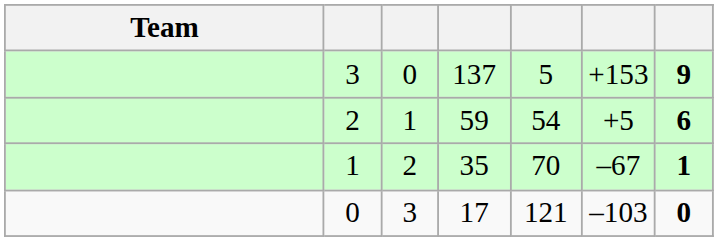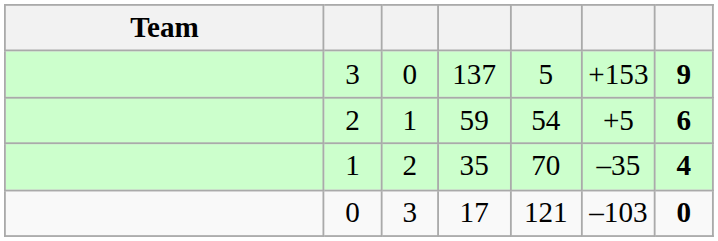(618, 166) –67 -> (618, 166) –35
(684, 166) 1 -> (684, 166) 4
